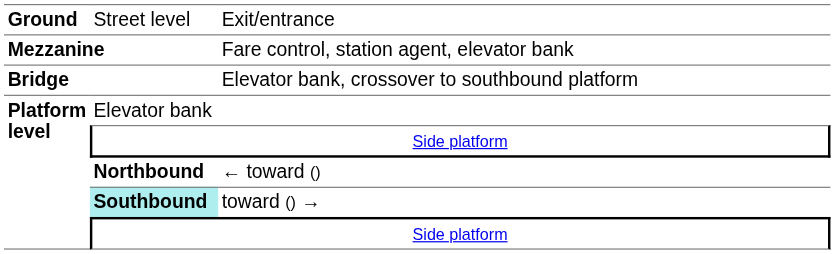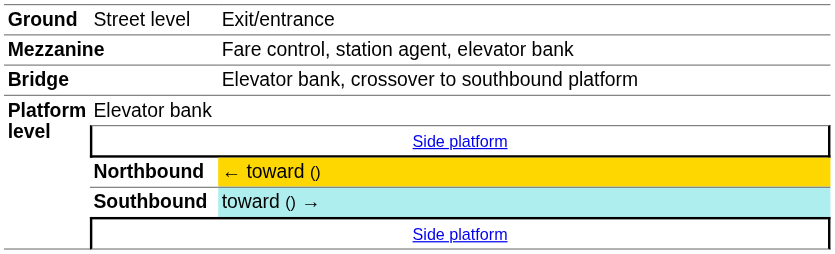(271, 172) no background -> (271, 172) gold background
(150, 202) paleturquoise background -> (150, 202) no background
(271, 202) no background -> (271, 202) paleturquoise background
